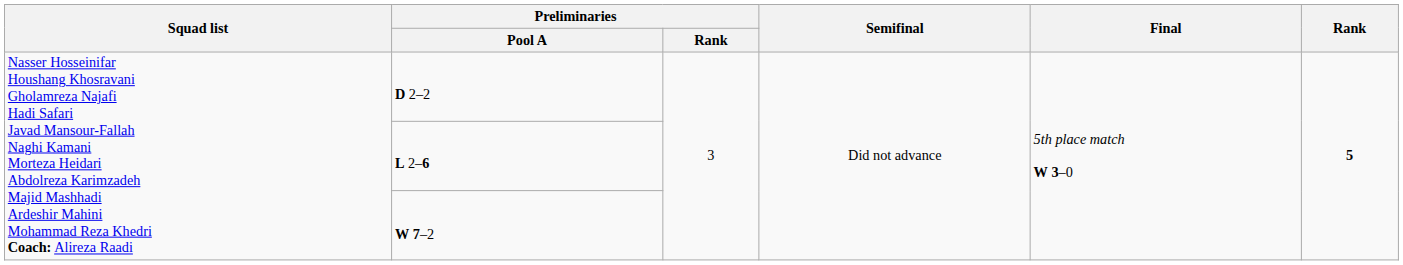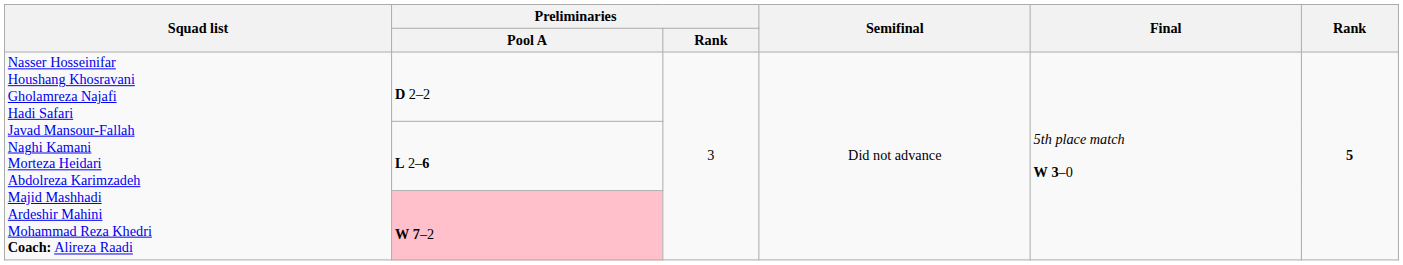(415, 234) no background -> (415, 234) pink background
